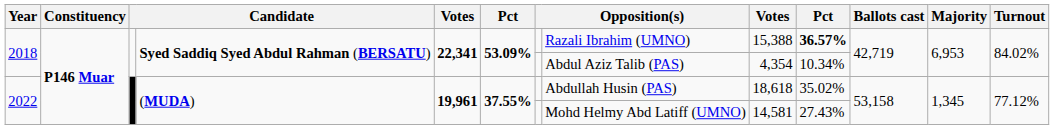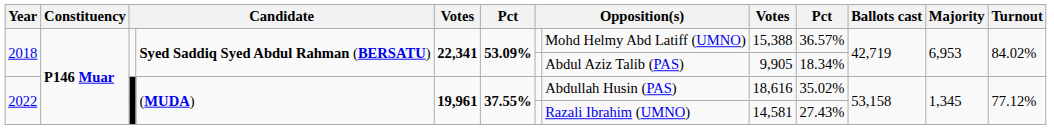(618, 40) Razali Ibrahim (UMNO) -> (645, 40) Mohd Helmy Abd Latiff (UMNO)
(823, 40) bold -> (822, 40) normal
(776, 64) 4,354 -> (776, 64) 9,905
(822, 64) 10.34% -> (822, 64) 18.34%
(773, 88) 18,618 -> (773, 88) 18,616
(645, 112) Mohd Helmy Abd Latiff (UMNO) -> (618, 112) Razali Ibrahim (UMNO)
